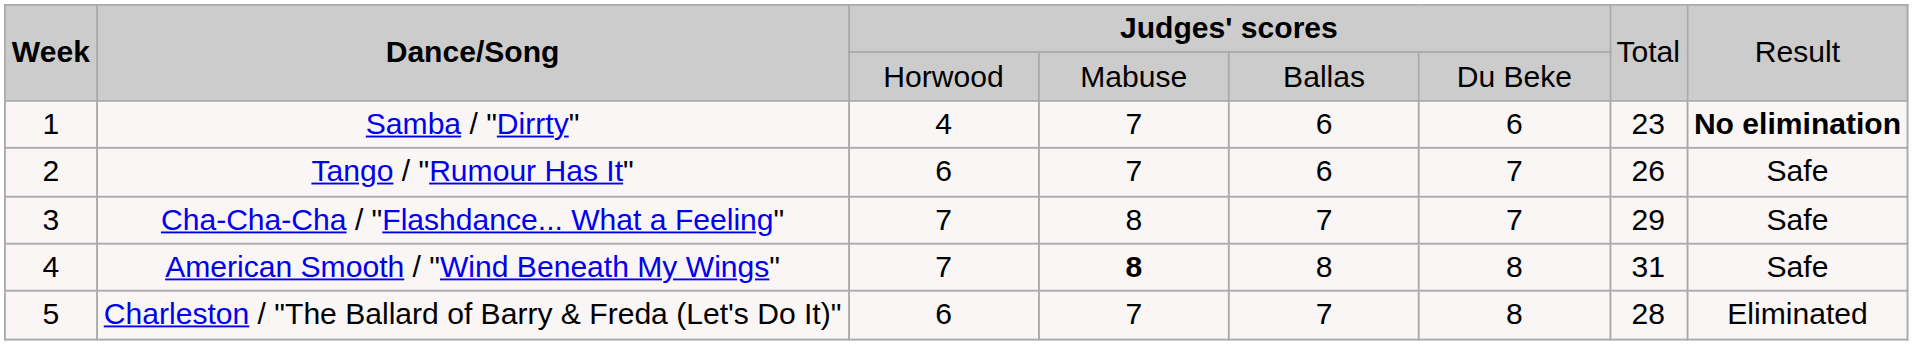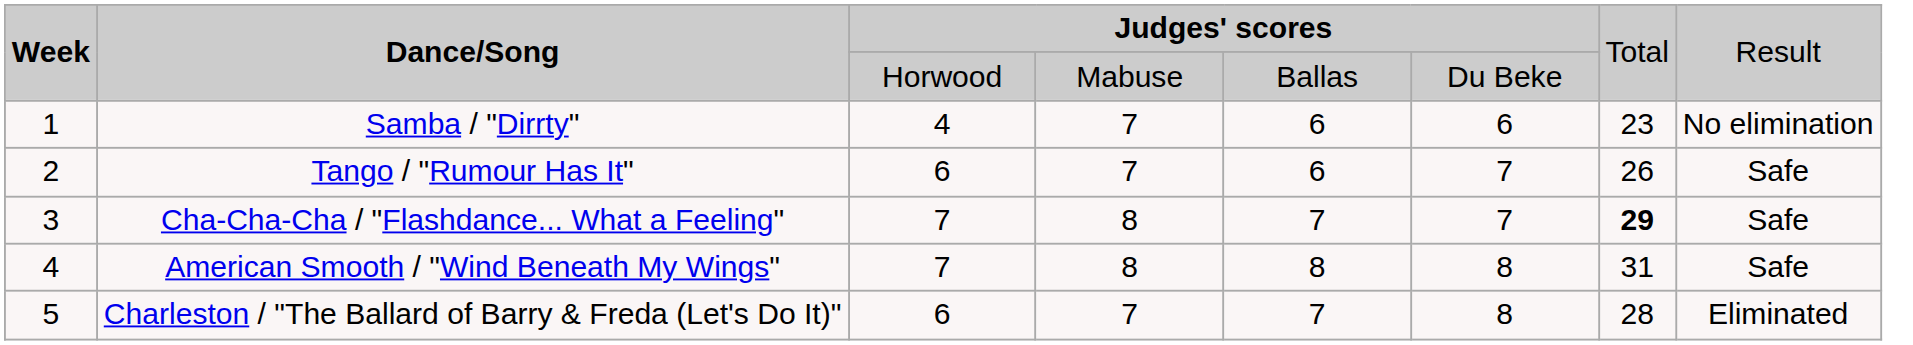(1798, 123) bold -> (1778, 123) normal
(1648, 219) normal -> (1637, 219) bold
(1134, 266) bold -> (1130, 266) normal
